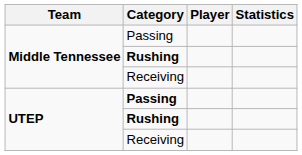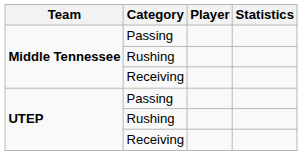(153, 56) bold -> (151, 56) normal
(152, 98) bold -> (150, 98) normal
(153, 119) bold -> (151, 119) normal
